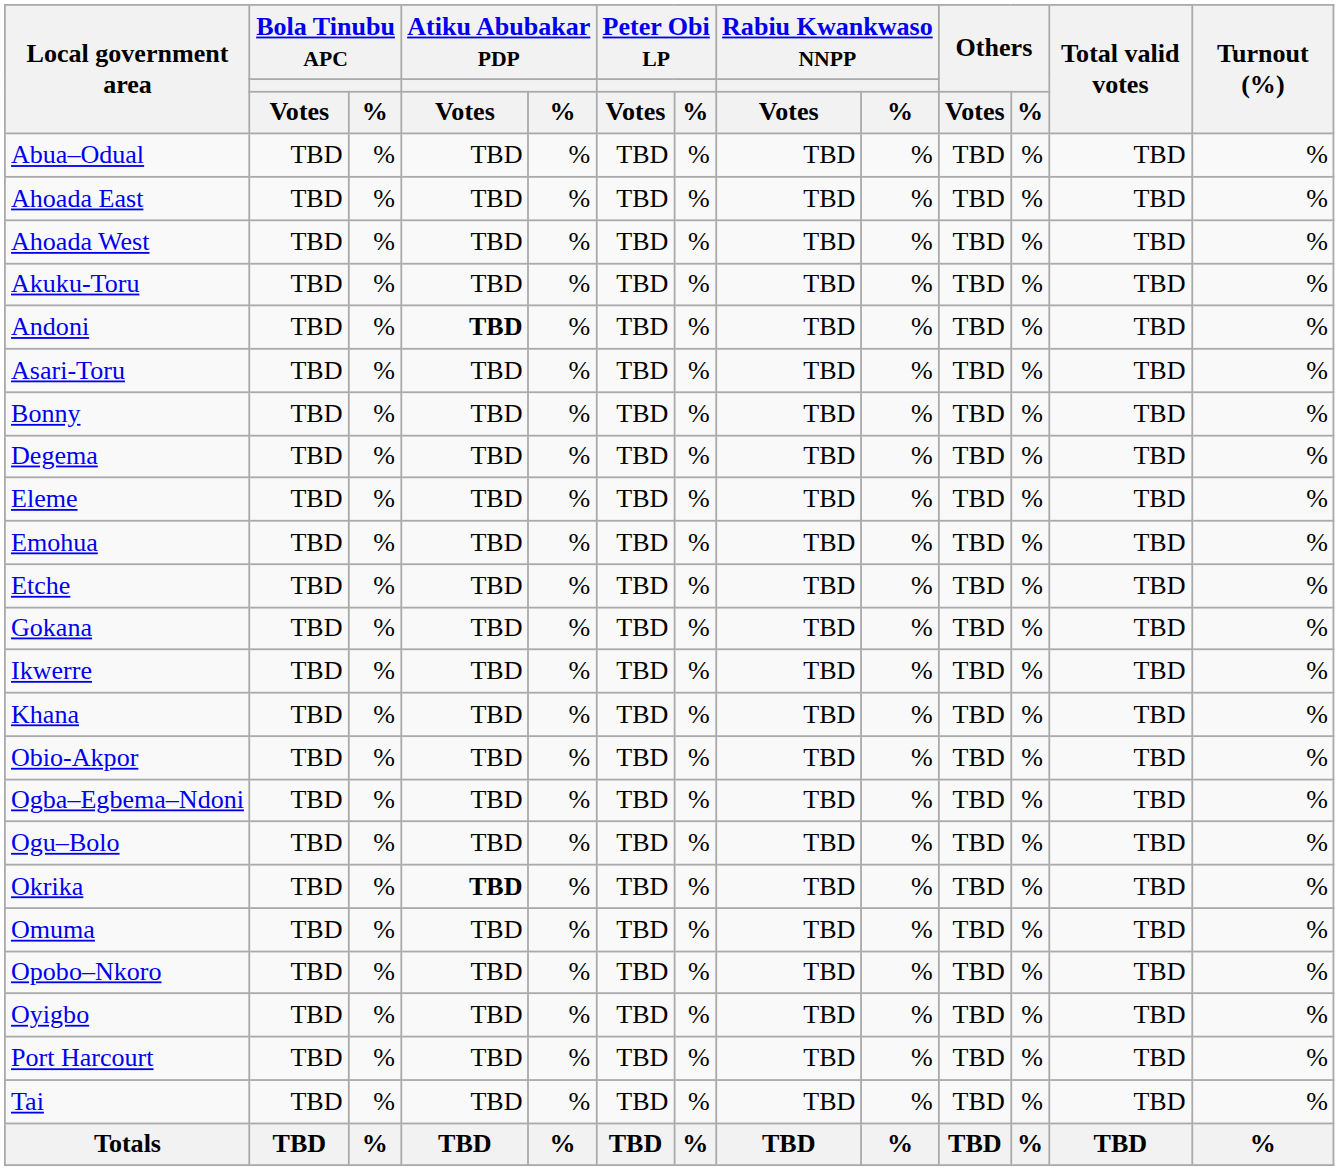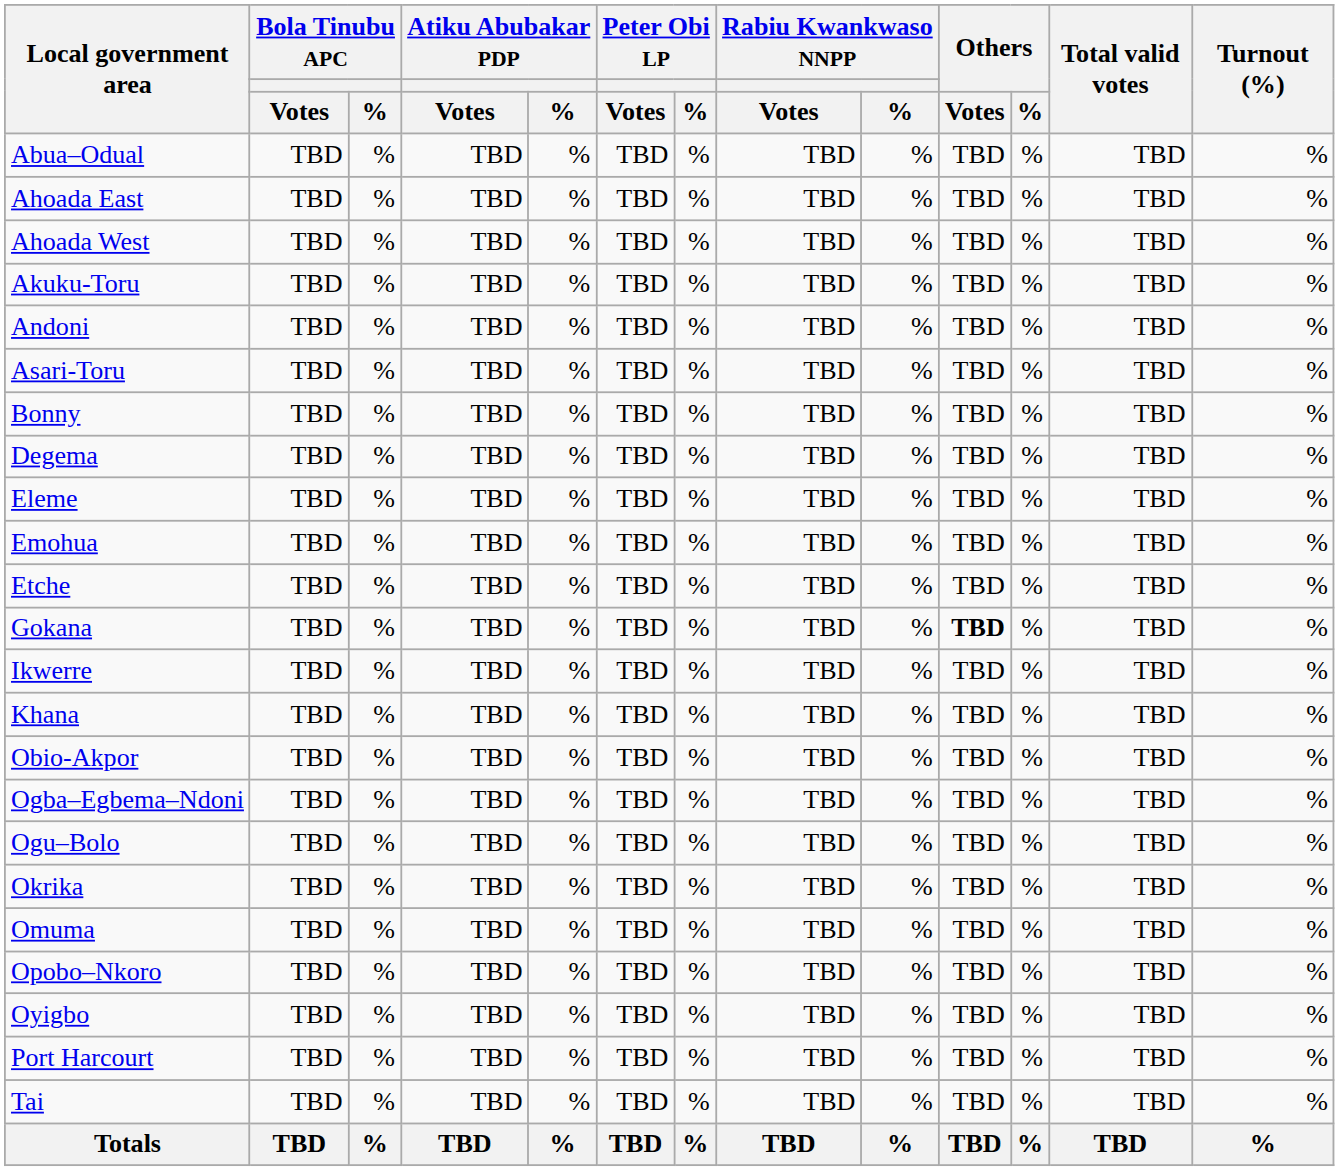(496, 327) bold -> (496, 327) normal
(979, 628) normal -> (978, 628) bold
(496, 886) bold -> (496, 886) normal
